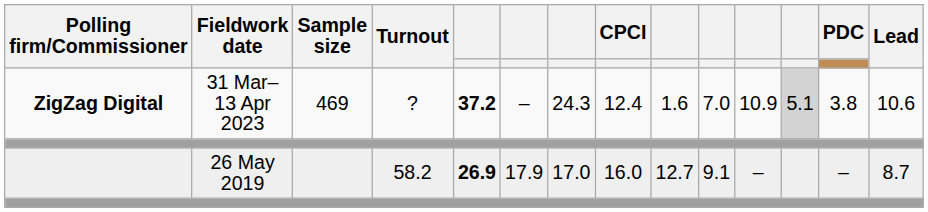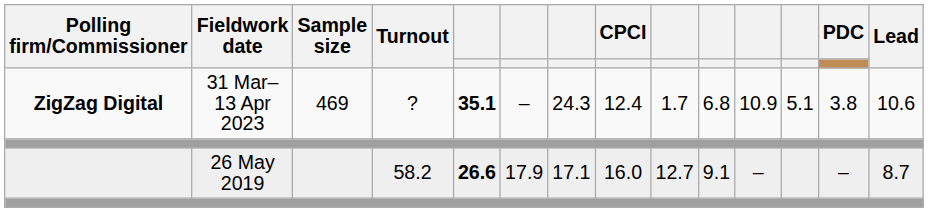(477, 103) 37.2 -> (477, 103) 35.1
(675, 103) 1.6 -> (675, 103) 1.7
(716, 103) 7.0 -> (716, 103) 6.8
(800, 103) lightgrey background -> (800, 103) no background
(477, 173) 26.9 -> (477, 173) 26.6
(571, 173) 17.0 -> (571, 173) 17.1
